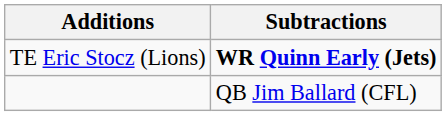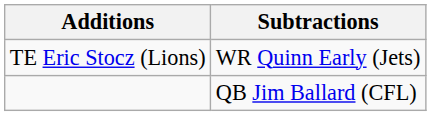(326, 57) bold -> (318, 57) normal
